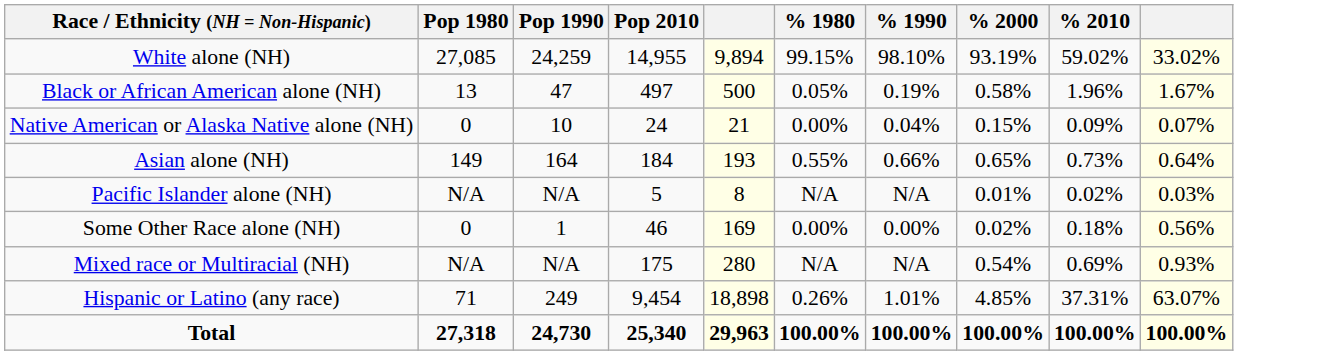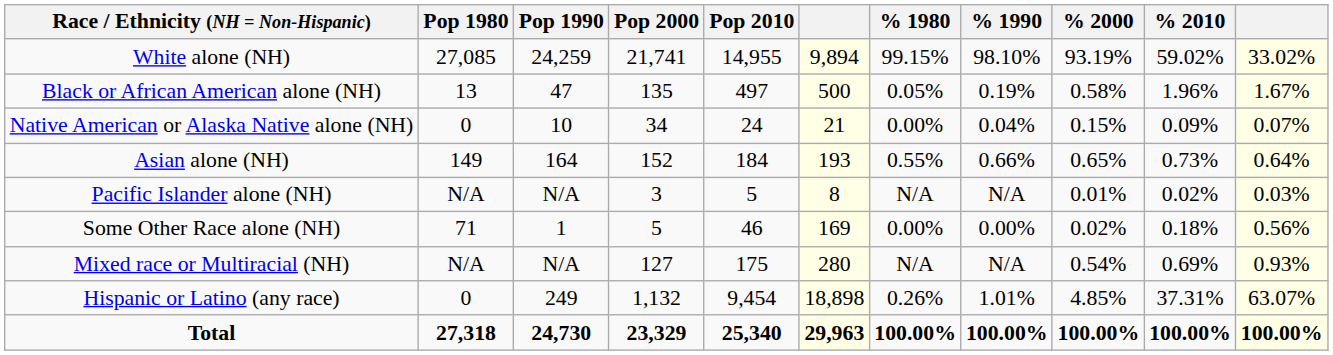+ column: (657, 21)
(466, 228) 0 -> (466, 228) 71
(466, 297) 71 -> (466, 297) 0
